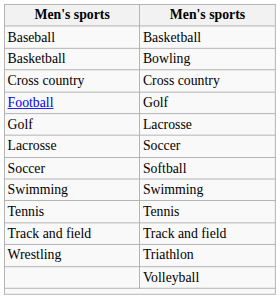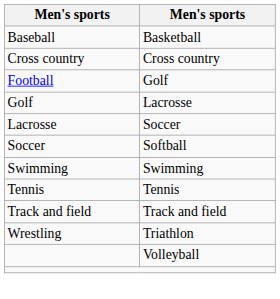- row: (167, 59)
